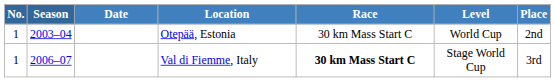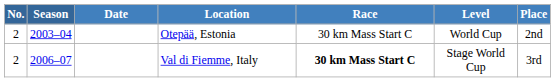(16, 34) 1 -> (16, 34) 2
(16, 60) 1 -> (16, 60) 2
